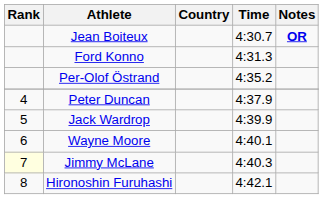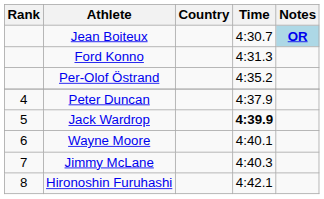(297, 36) no background -> (298, 36) lightblue background
(254, 120) normal -> (254, 120) bold
(24, 162) lightyellow background -> (24, 162) no background
